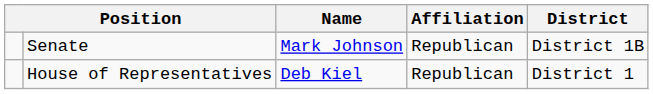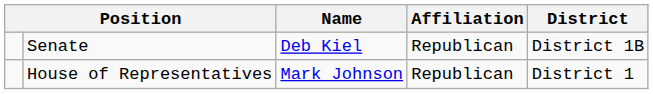(342, 46) Mark Johnson -> (321, 46) Deb Kiel
(321, 74) Deb Kiel -> (342, 74) Mark Johnson
